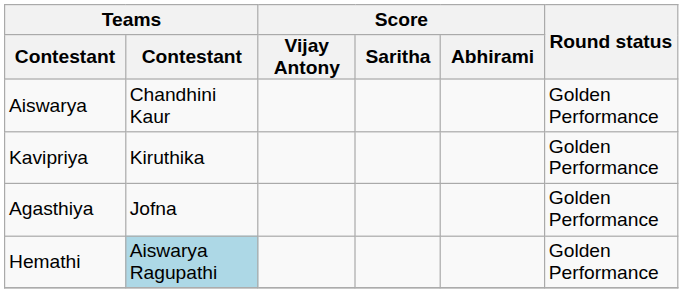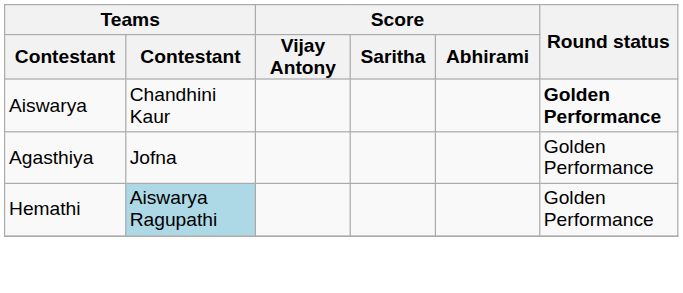(604, 105) normal -> (602, 105) bold
- row: (49, 157)
